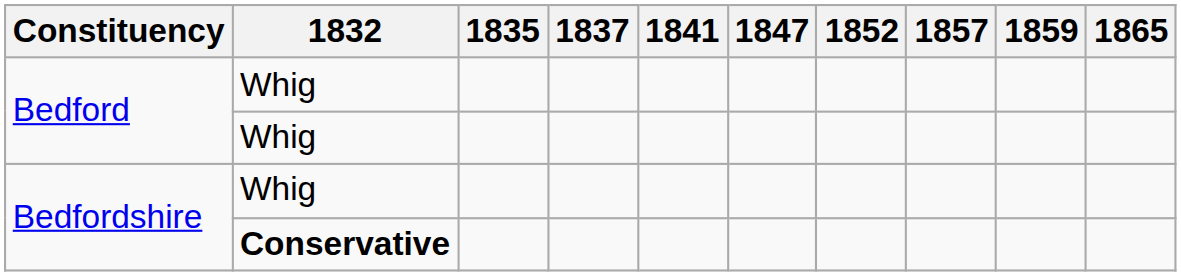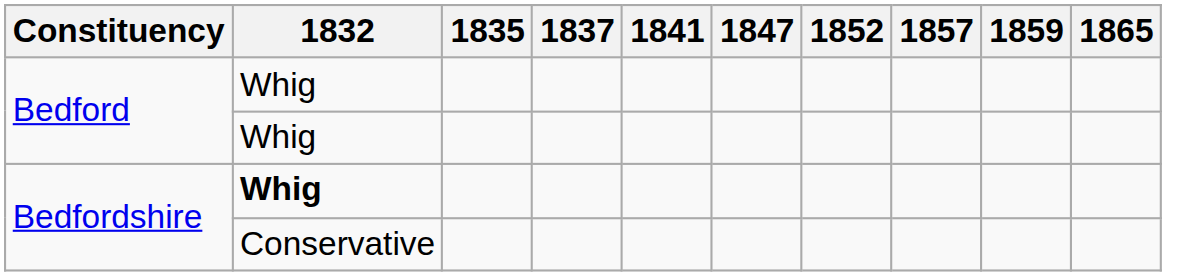(278, 190) normal -> (281, 190) bold
(345, 243) bold -> (338, 243) normal
